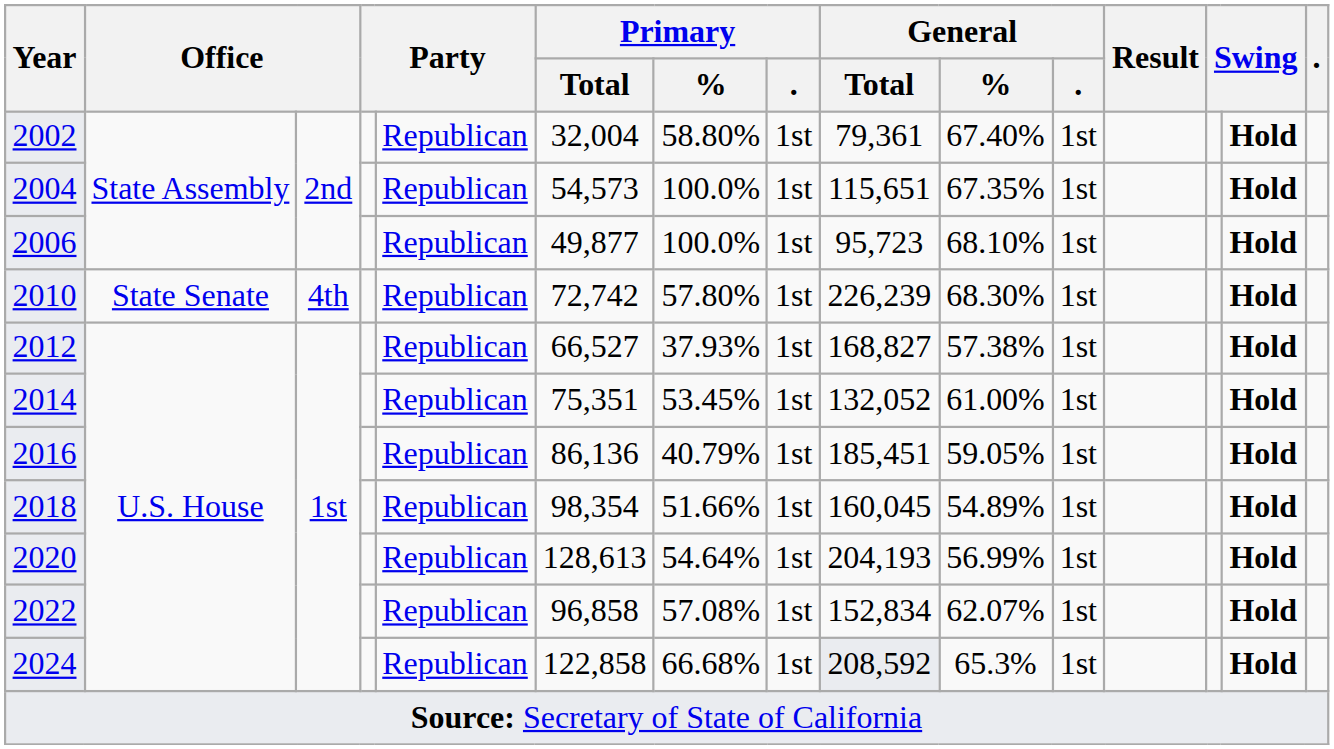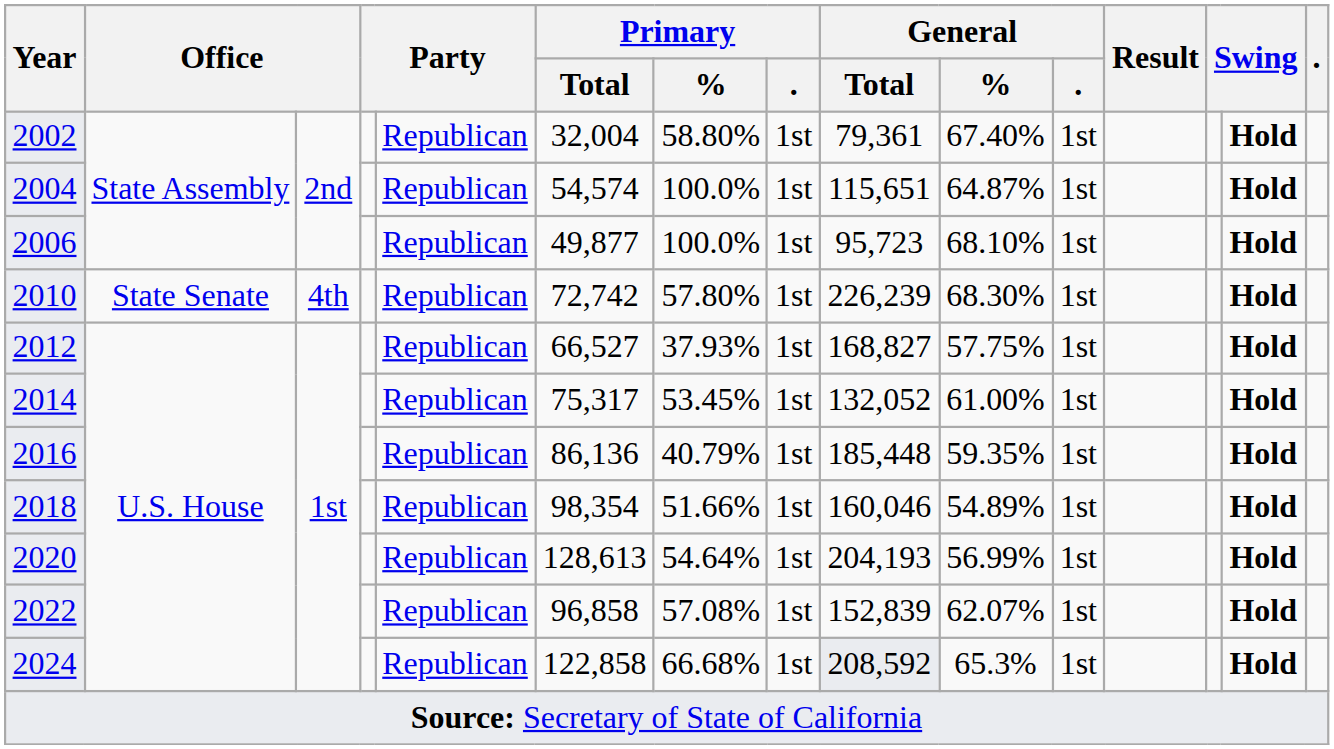(595, 189) 54,573 -> (595, 189) 54,574
(995, 189) 67.35% -> (995, 189) 64.87%
(995, 347) 57.38% -> (995, 347) 57.75%
(595, 400) 75,351 -> (595, 400) 75,317
(879, 453) 185,451 -> (879, 453) 185,448
(995, 453) 59.05% -> (995, 453) 59.35%
(879, 505) 160,045 -> (879, 505) 160,046
(879, 611) 152,834 -> (879, 611) 152,839
